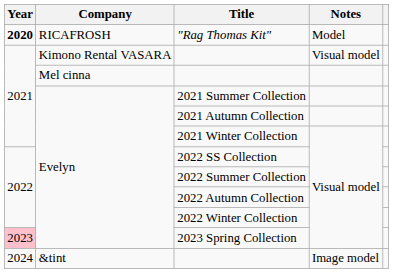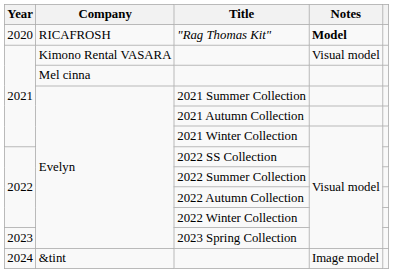(20, 34) bold -> (20, 34) normal
(329, 34) normal -> (329, 34) bold
(20, 237) pink background -> (20, 237) no background
